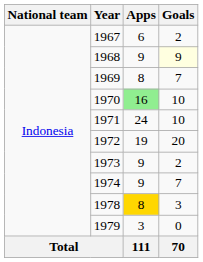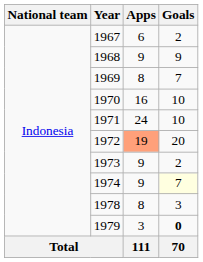(178, 57) lightyellow background -> (178, 57) no background
(141, 99) lightgreen background -> (141, 99) no background
(141, 141) no background -> (141, 141) lightsalmon background
(178, 183) no background -> (178, 183) lightyellow background
(141, 204) gold background -> (141, 204) no background
(178, 225) normal -> (178, 225) bold
